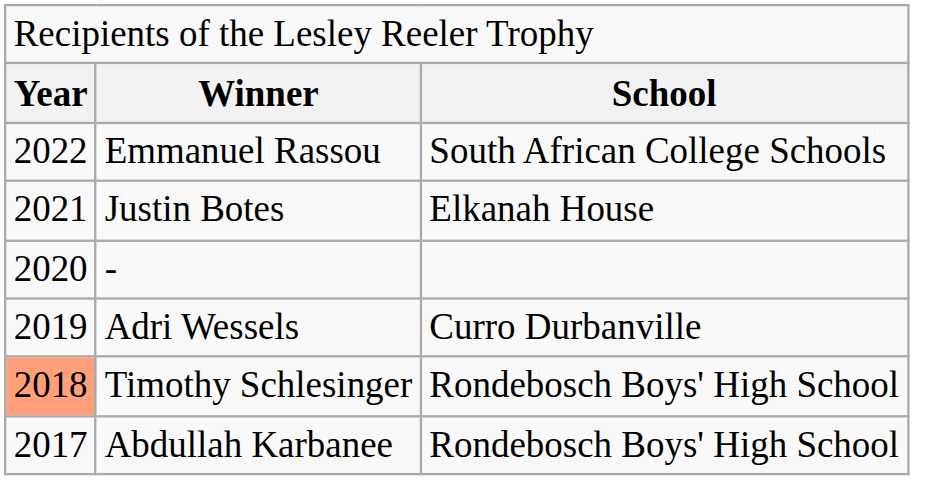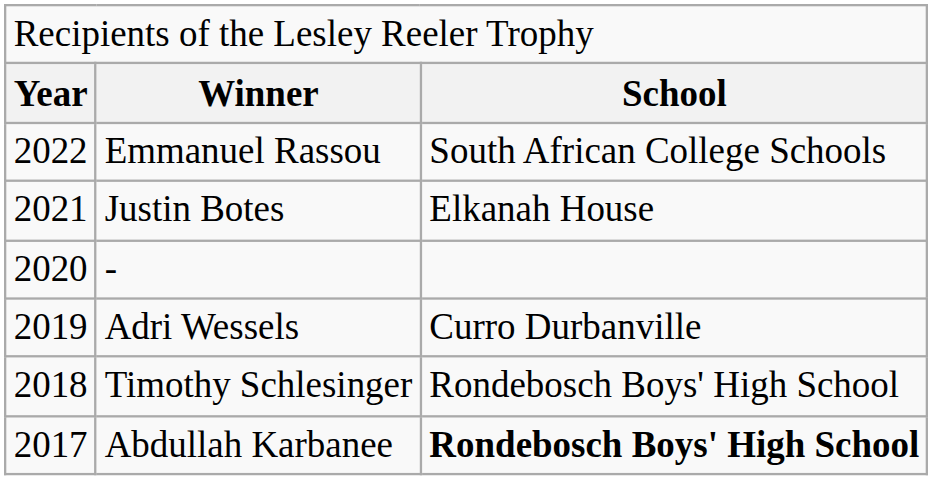(51, 385) lightsalmon background -> (51, 385) no background
(664, 444) normal -> (674, 444) bold
